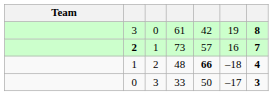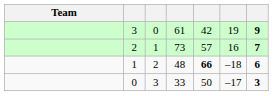(257, 30) 8 -> (257, 30) 9
(134, 47) bold -> (134, 47) normal
(257, 64) 4 -> (257, 64) 6
